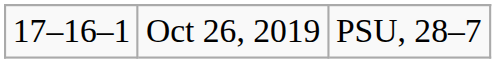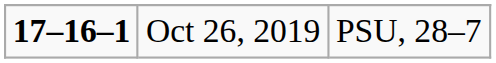(72, 31) normal -> (72, 31) bold
